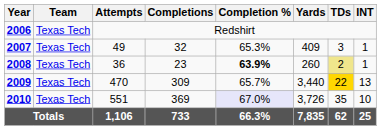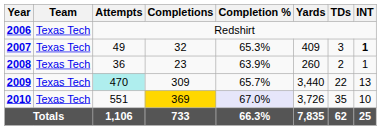(365, 47) normal -> (365, 47) bold
(255, 64) bold -> (255, 64) normal
(341, 64) khaki background -> (341, 64) no background
(119, 82) no background -> (119, 82) paleturquoise background
(341, 82) gold background -> (341, 82) no background
(180, 99) no background -> (180, 99) gold background
